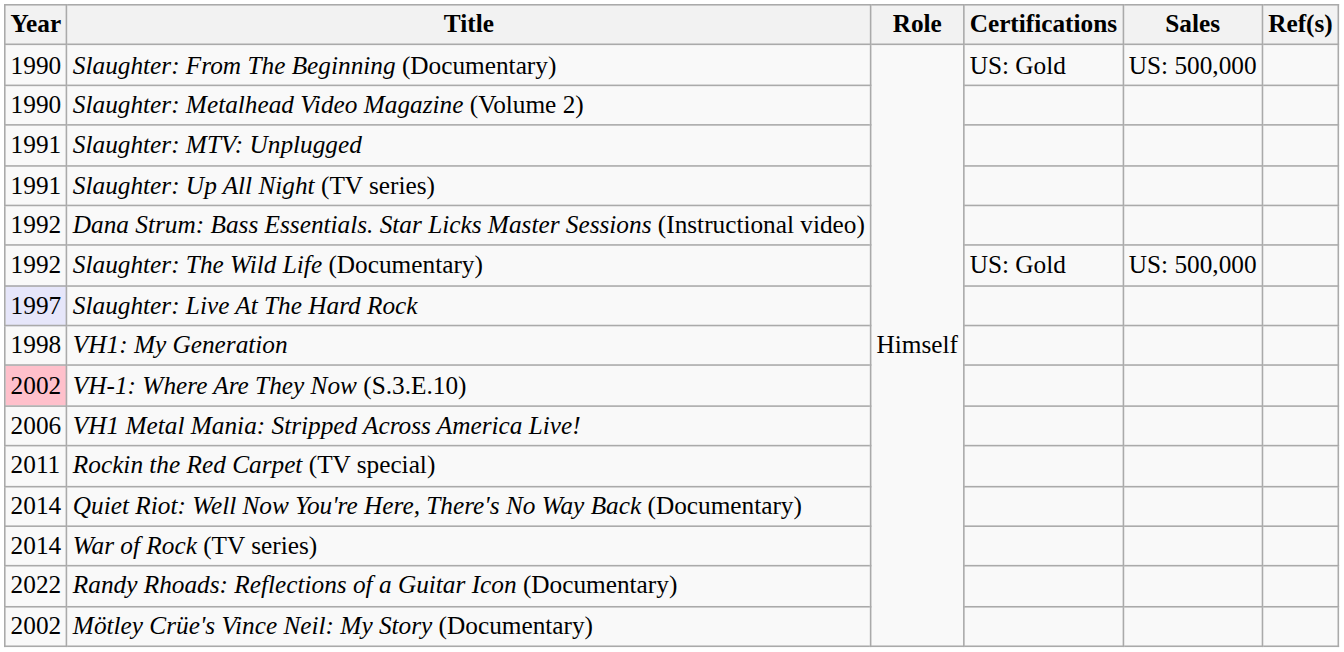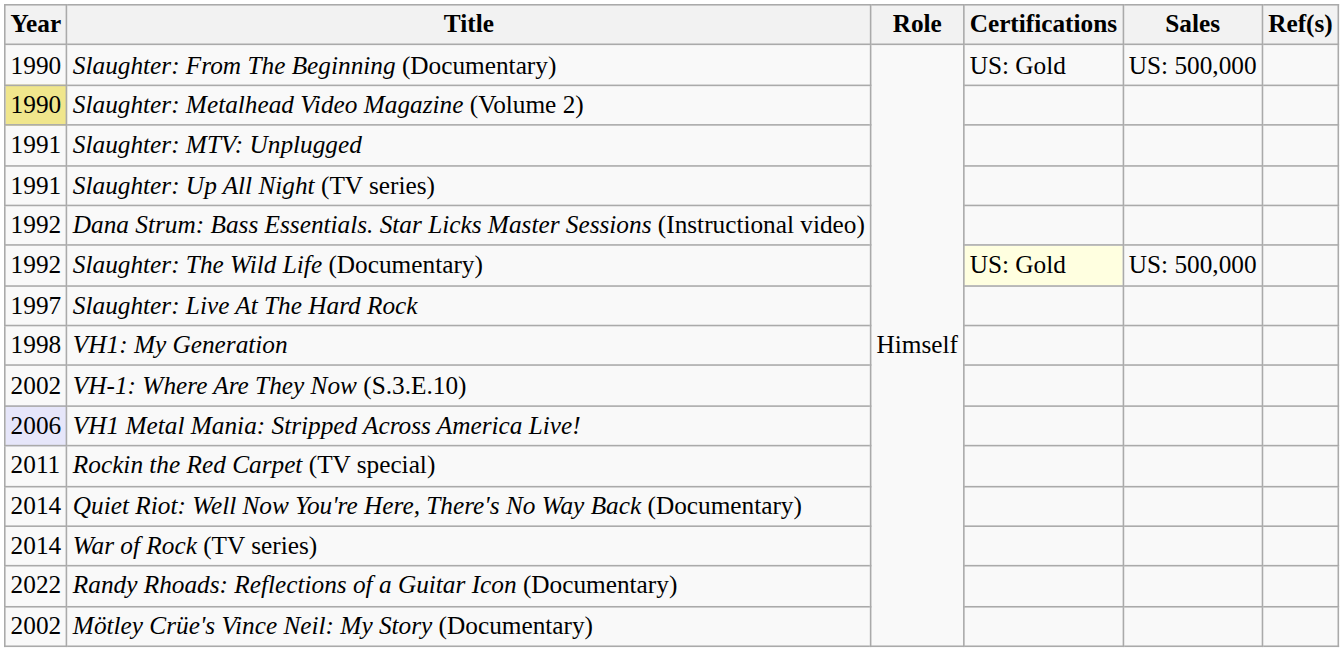(36, 104) no background -> (36, 104) khaki background
(1018, 265) no background -> (1018, 265) lightyellow background
(36, 305) lavender background -> (36, 305) no background
(36, 385) pink background -> (36, 385) no background
(36, 425) no background -> (36, 425) lavender background
